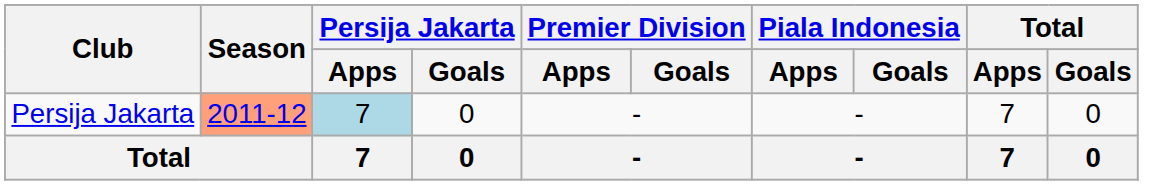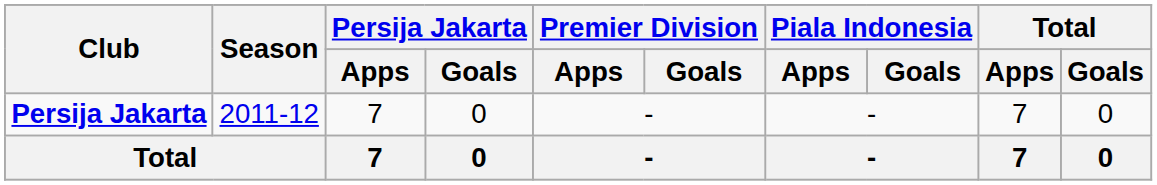(103, 115) normal -> (109, 115) bold
(257, 115) lightsalmon background -> (269, 115) no background
(363, 115) lightblue background -> (375, 115) no background
